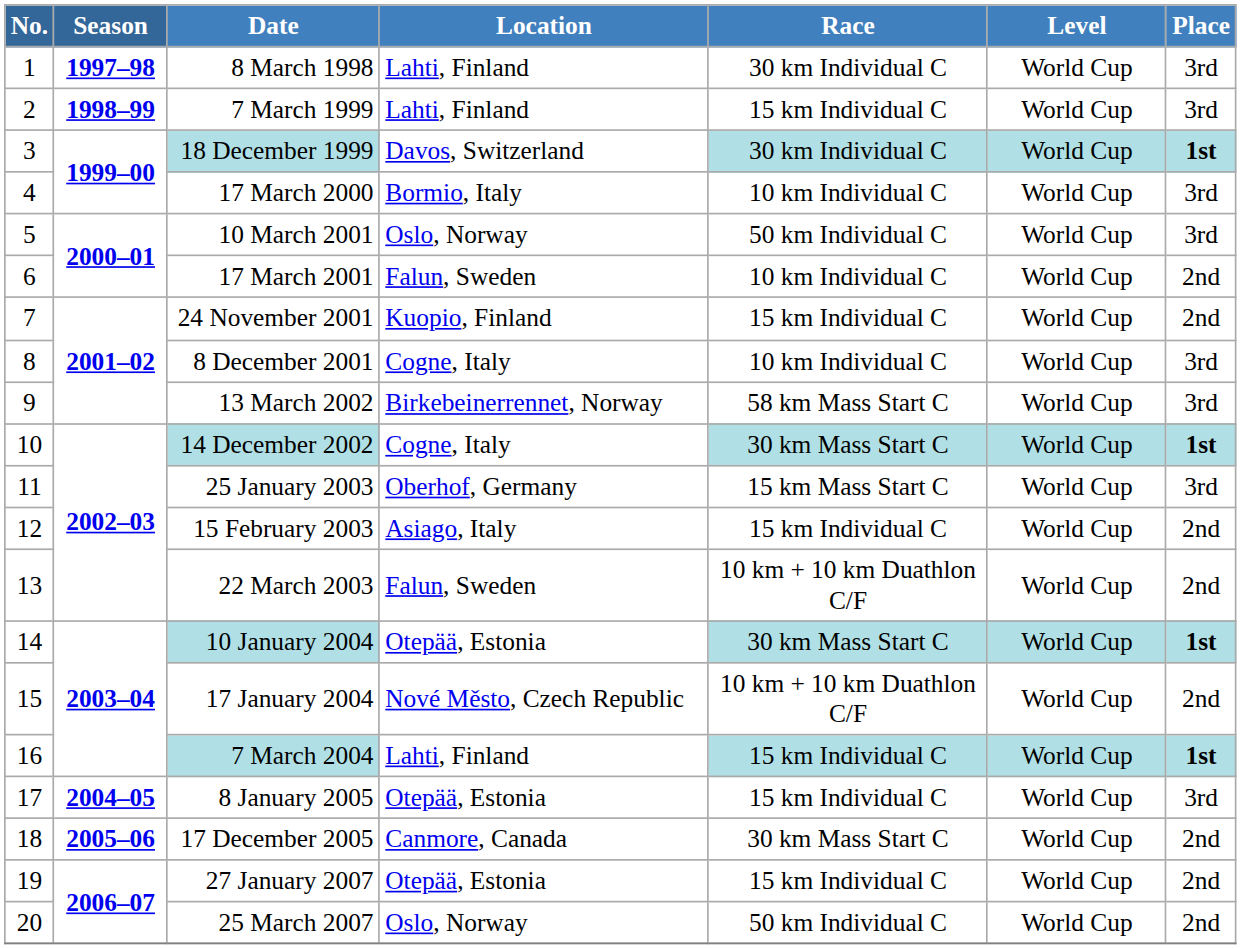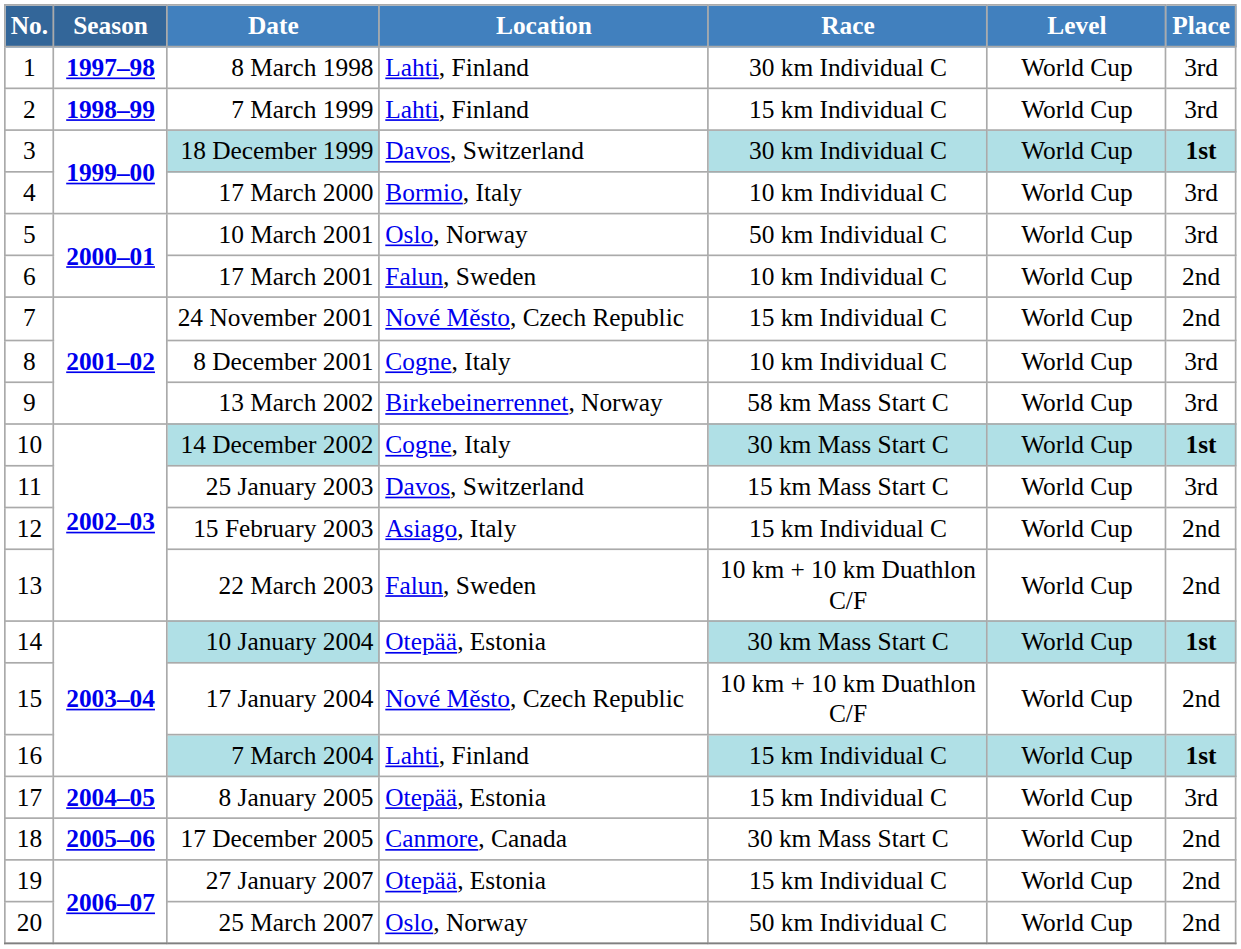(468, 318) Kuopio, Finland -> (535, 318) Nové Město, Czech Republic
(481, 486) Oberhof, Germany -> (485, 486) Davos, Switzerland
